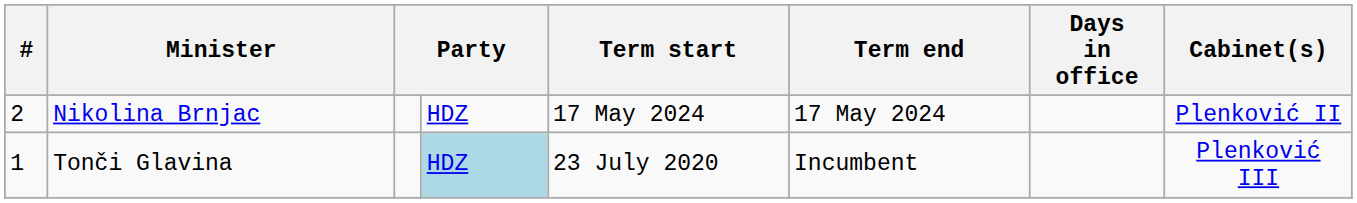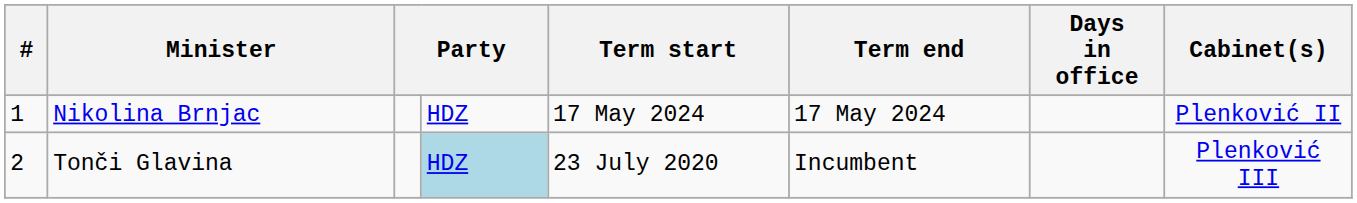(17, 114) 2 -> (17, 114) 1
(17, 165) 1 -> (17, 165) 2
